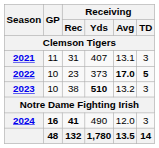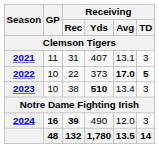(73, 74) 23 -> (73, 74) 22
(125, 89) 13.2 -> (125, 89) 13.4
(73, 120) 41 -> (73, 120) 39
